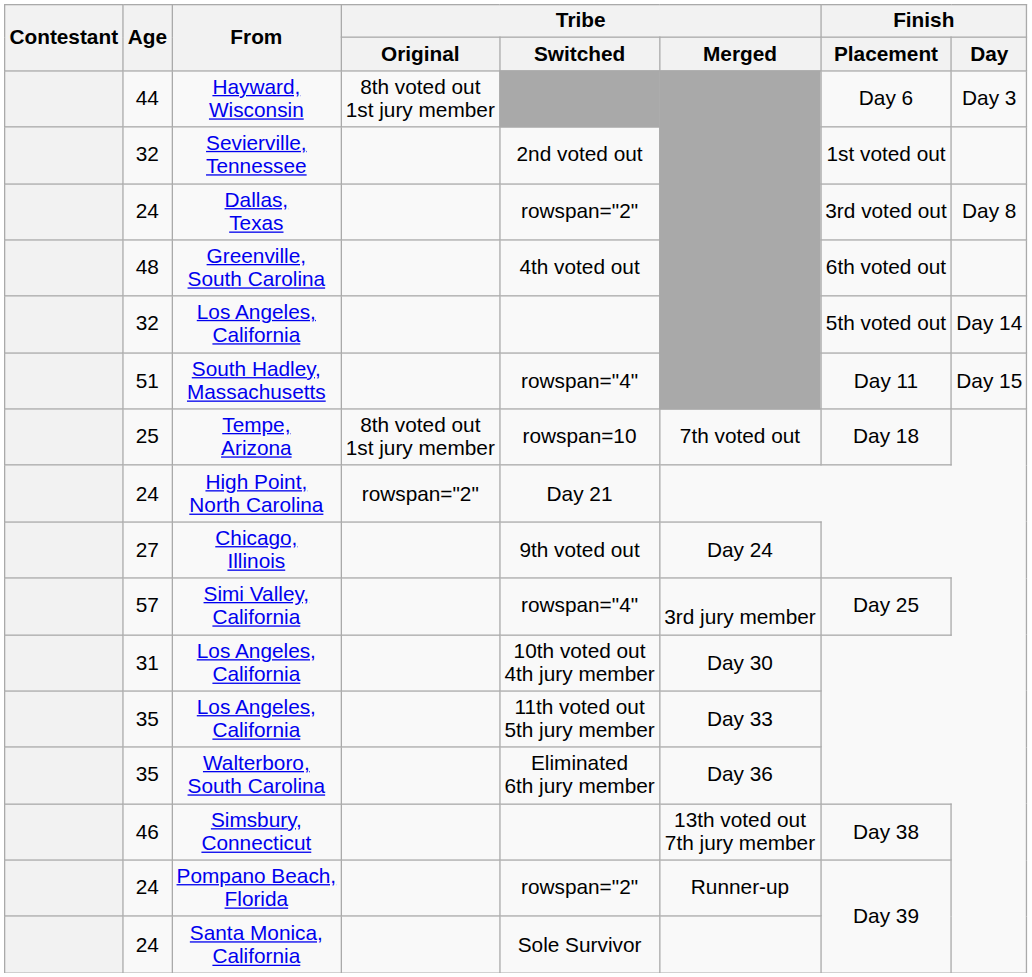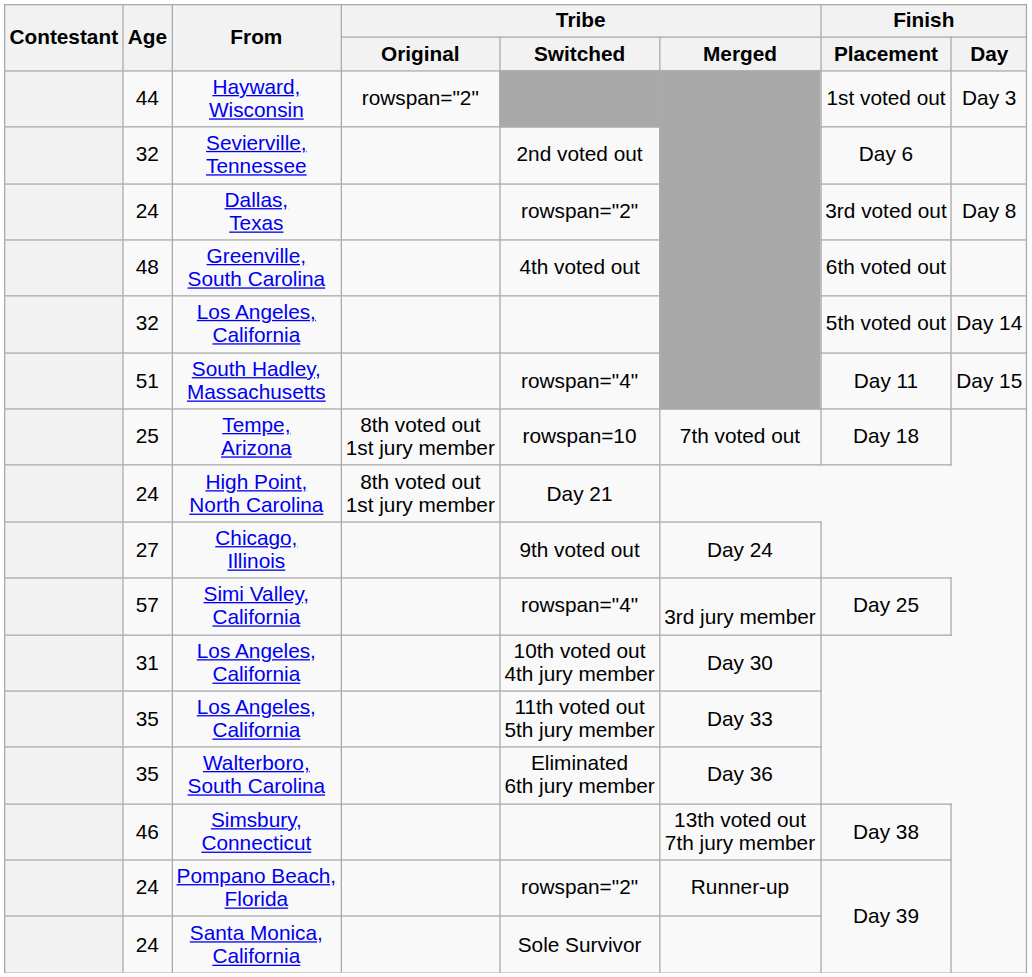(420, 98) 8th voted out 1st jury member -> (420, 98) rowspan="2"
(886, 98) Day 6 -> (886, 98) 1st voted out
(886, 155) 1st voted out -> (886, 155) Day 6
(420, 493) rowspan="2" -> (420, 493) 8th voted out 1st jury member
